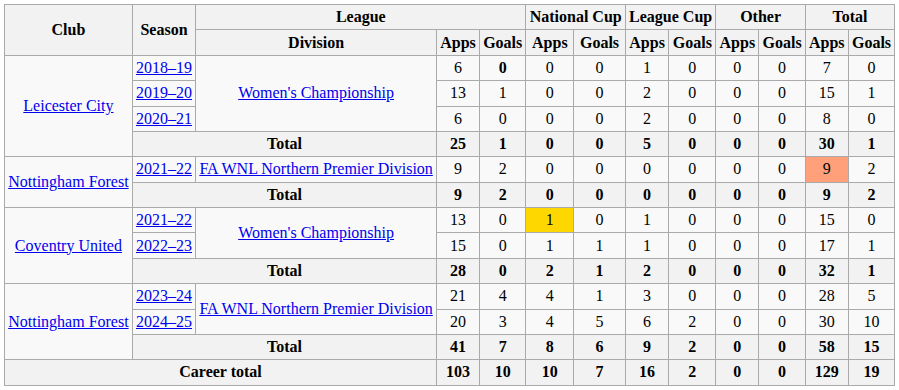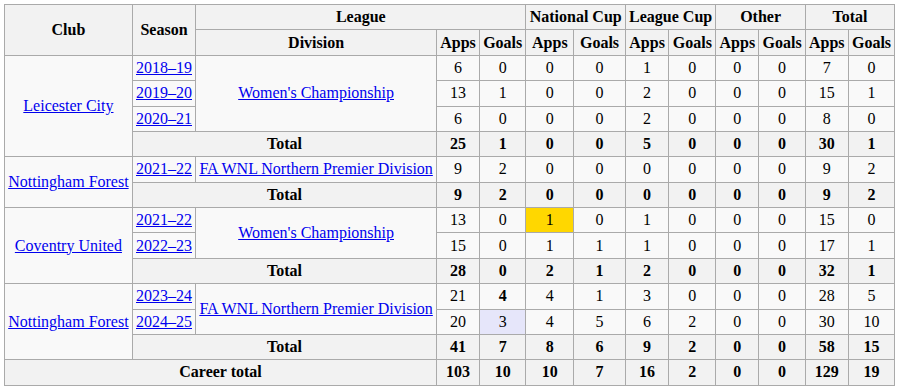(503, 67) bold -> (503, 67) normal
(827, 169) lightsalmon background -> (827, 169) no background
(503, 296) normal -> (503, 296) bold
(503, 321) no background -> (503, 321) lavender background
